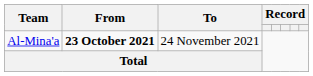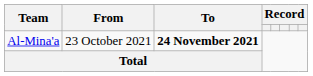(110, 40) bold -> (108, 40) normal
(210, 40) normal -> (208, 40) bold
